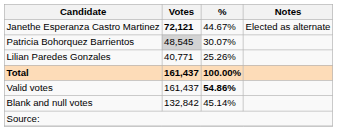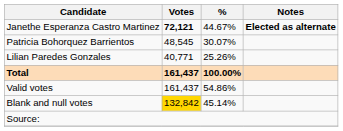(288, 27) normal -> (291, 27) bold
(179, 42) lightgrey background -> (179, 42) no background
(219, 88) bold -> (219, 88) normal
(181, 103) no background -> (181, 103) gold background
